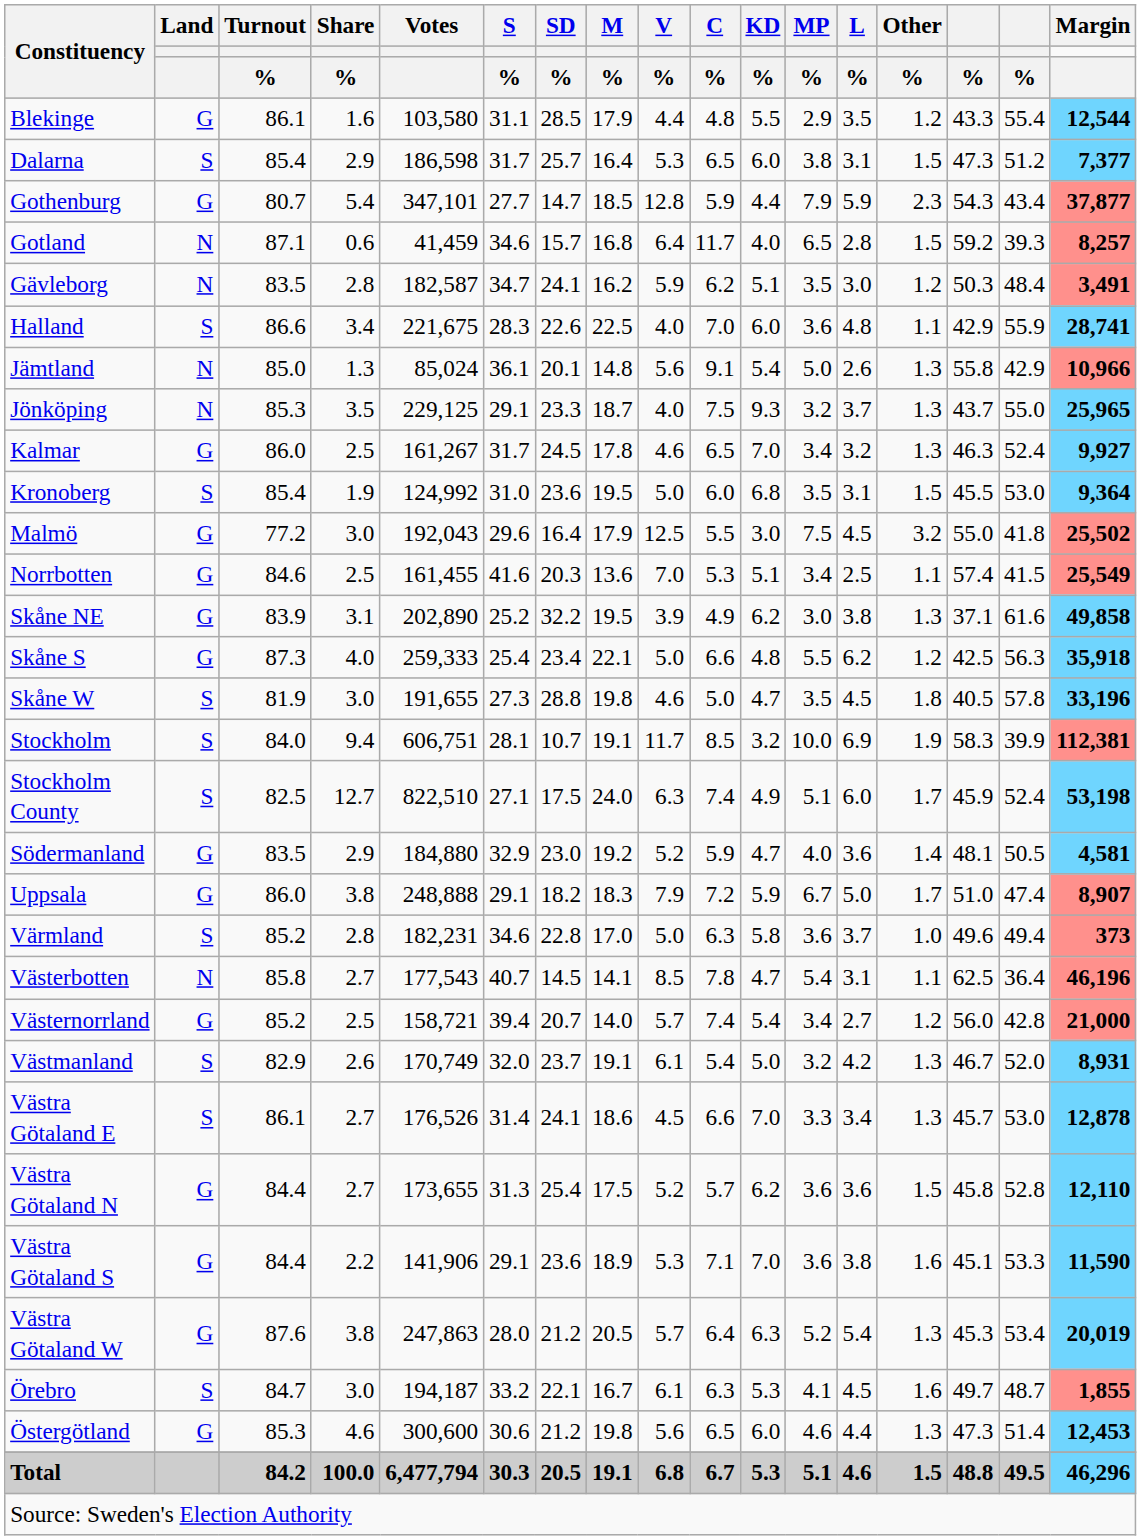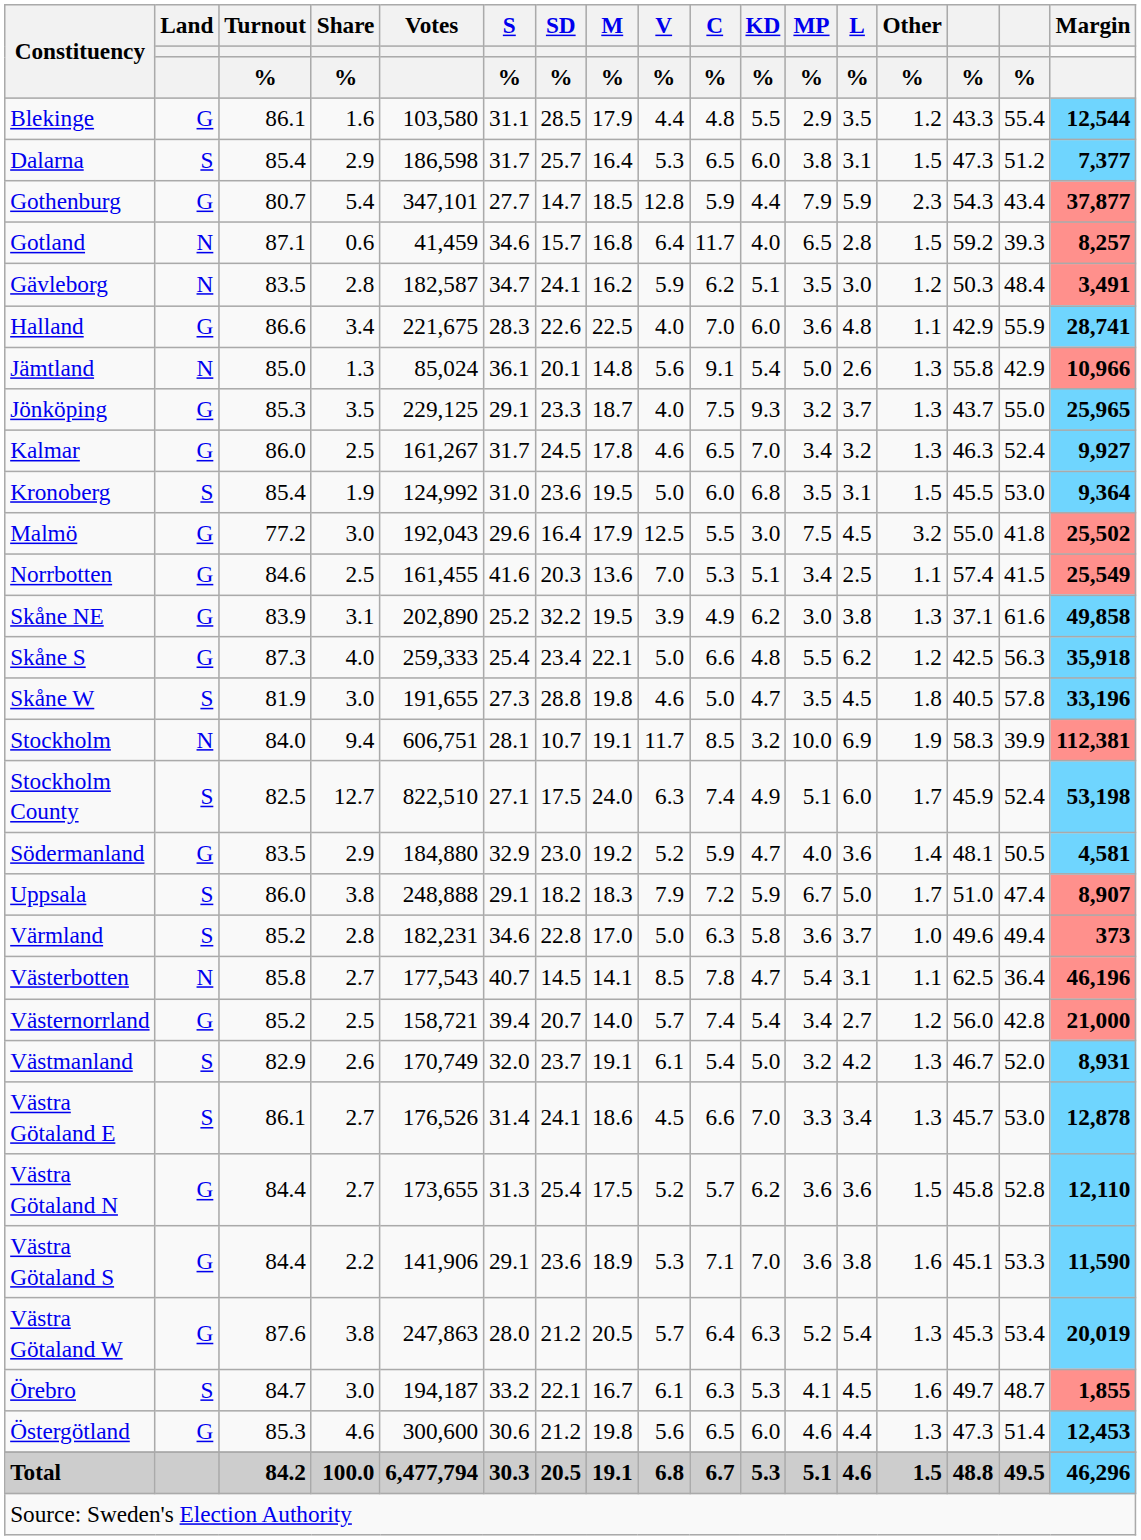(207, 326) S -> (205, 326) G
(205, 408) N -> (205, 408) G
(207, 740) S -> (205, 740) N
(205, 894) G -> (207, 894) S
